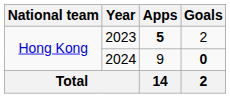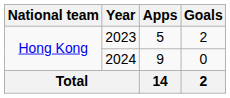(160, 37) bold -> (160, 37) normal
(203, 59) bold -> (203, 59) normal
